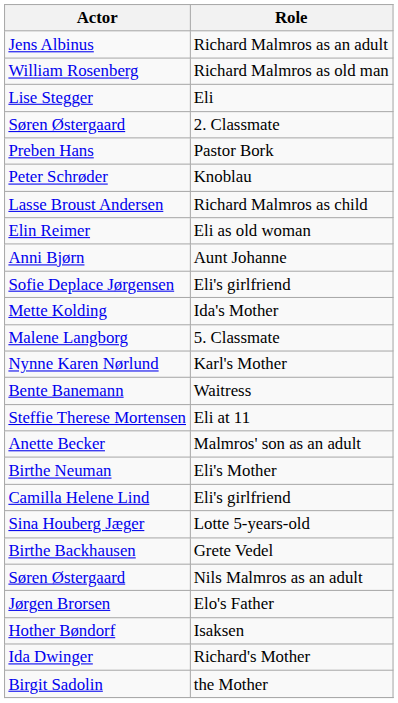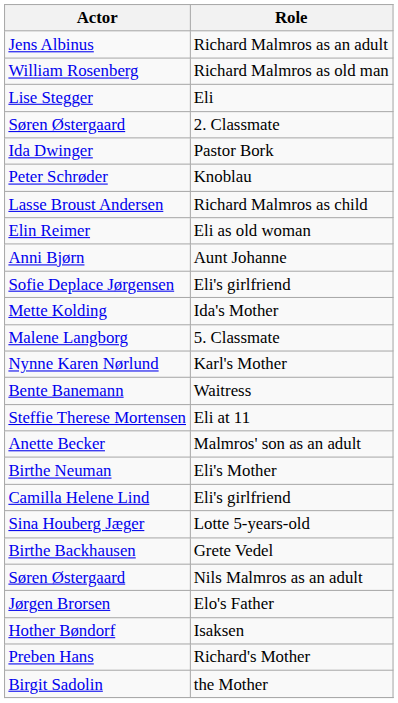(51, 151) Preben Hans -> (51, 151) Ida Dwinger
(51, 657) Ida Dwinger -> (51, 657) Preben Hans
